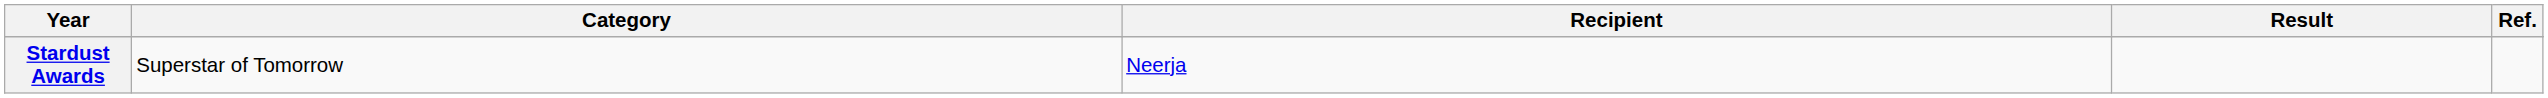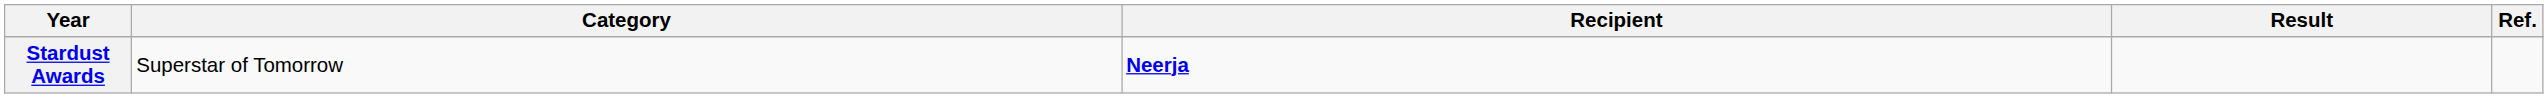(1156, 64) normal -> (1157, 64) bold
